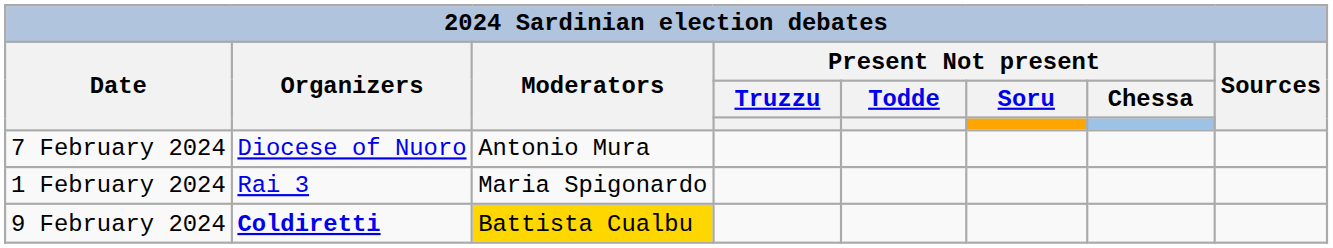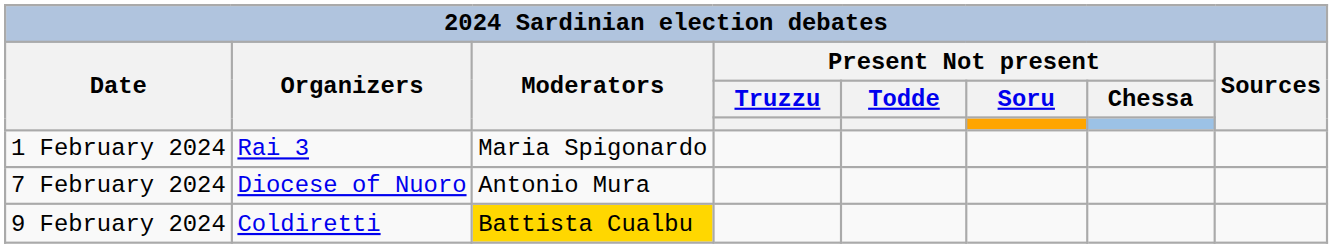rows swapped: (118, 186) <-> (118, 148)
(309, 224) bold -> (309, 224) normal
